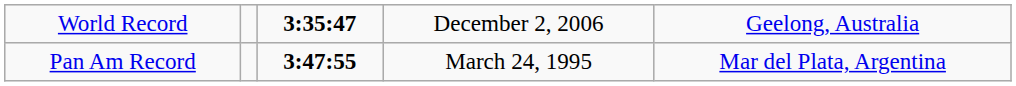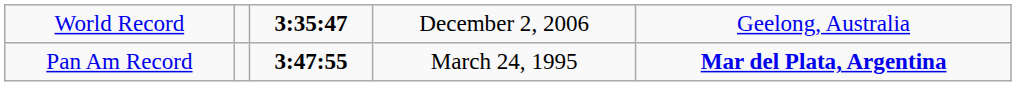(833, 61) normal -> (824, 61) bold
